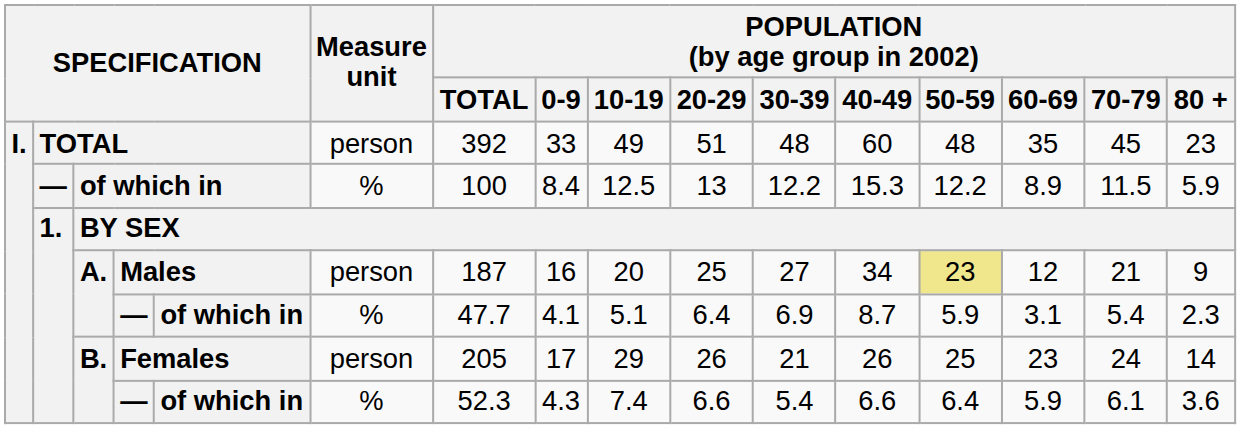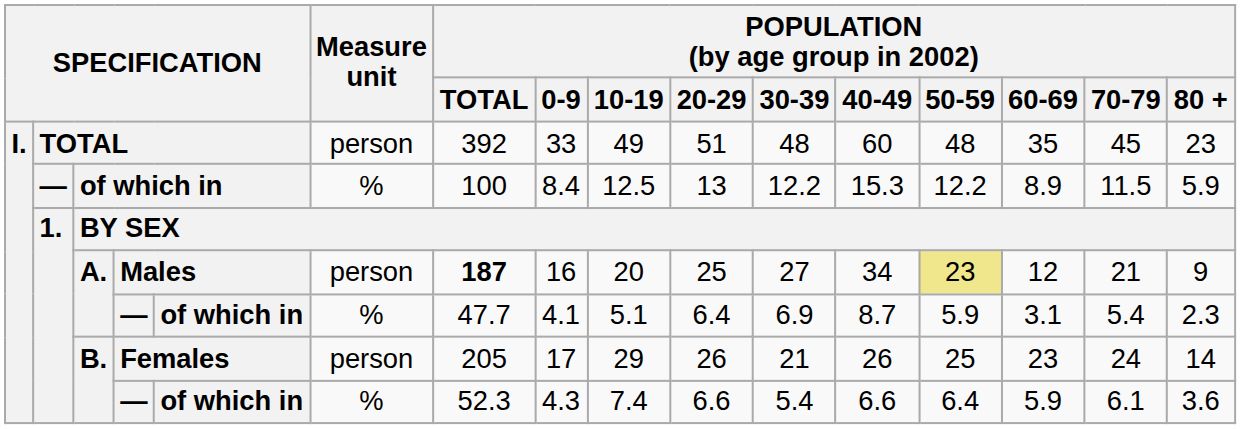(484, 272) normal -> (484, 272) bold
